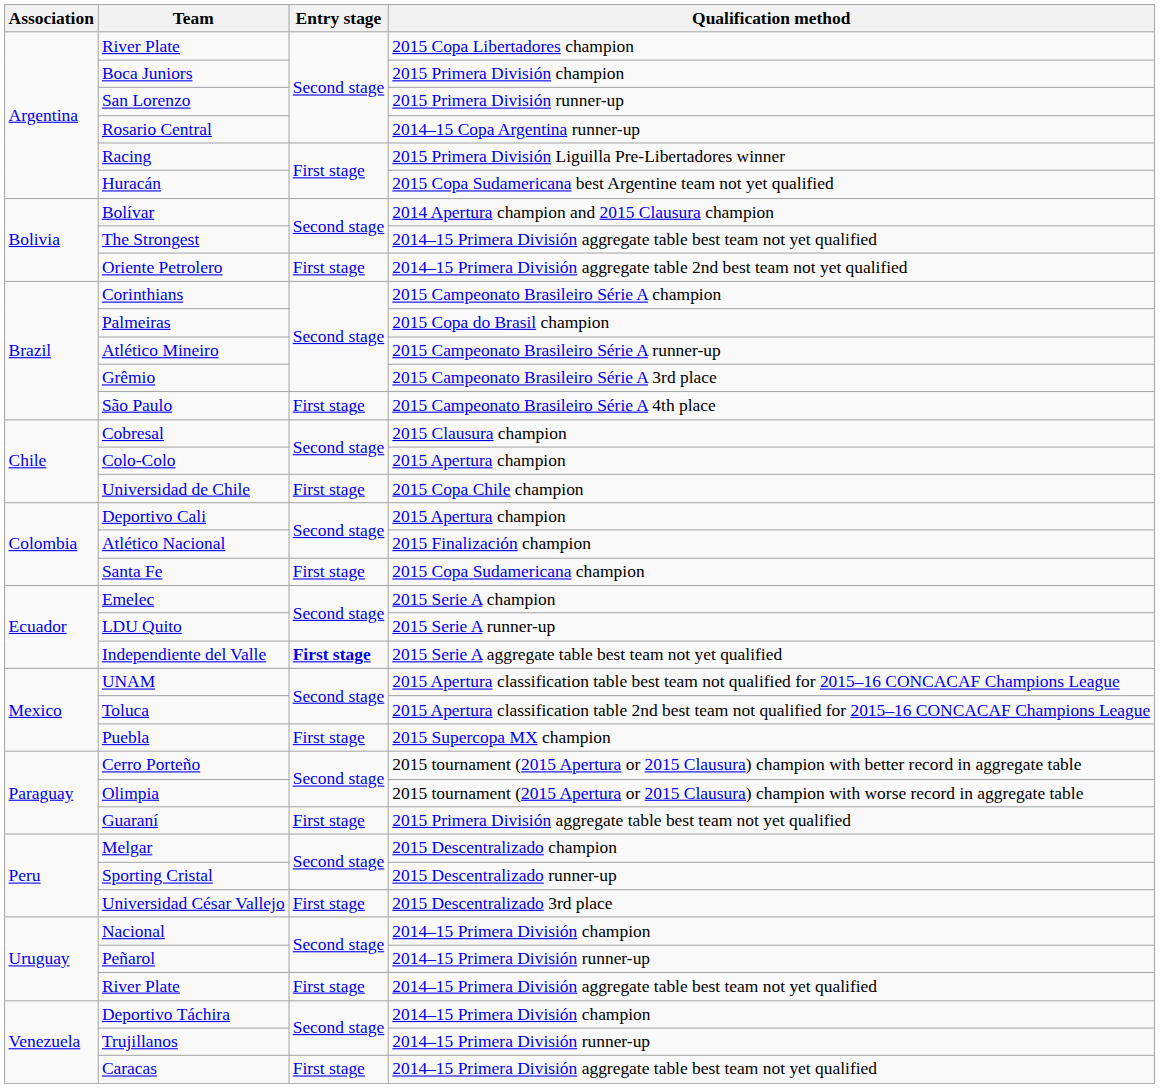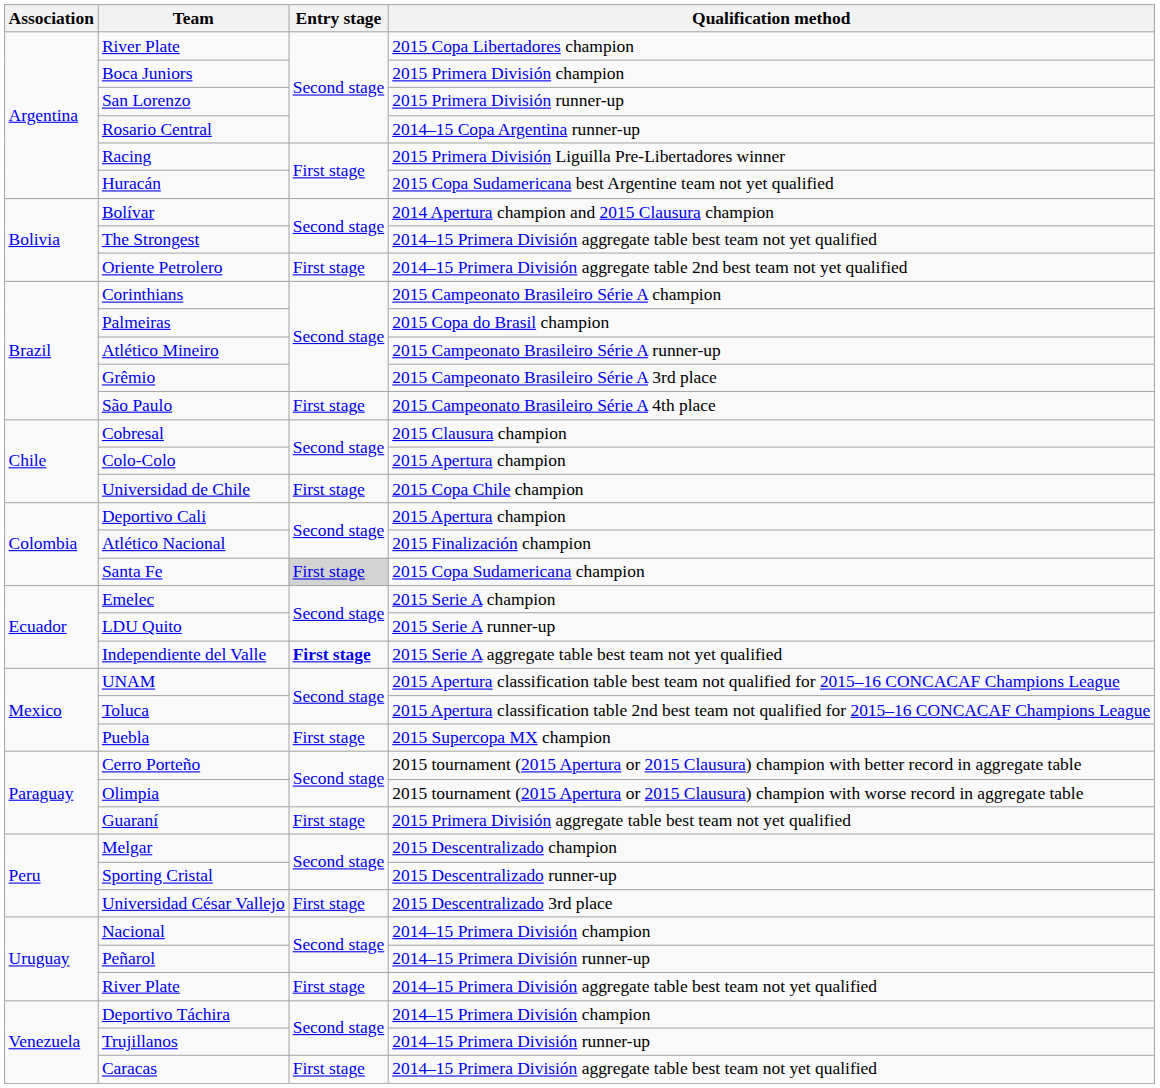(329, 571) no background -> (329, 571) lightgrey background
